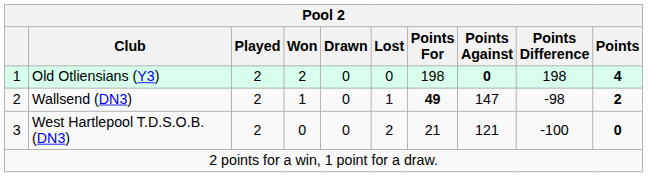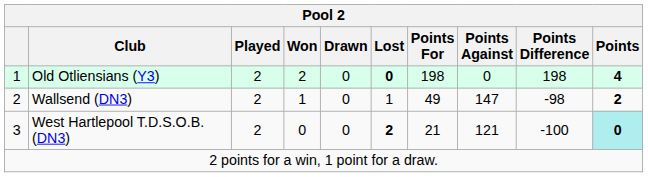(389, 76) normal -> (389, 76) bold
(487, 76) bold -> (487, 76) normal
(433, 99) bold -> (433, 99) normal
(389, 130) normal -> (389, 130) bold
(618, 130) no background -> (618, 130) paleturquoise background
